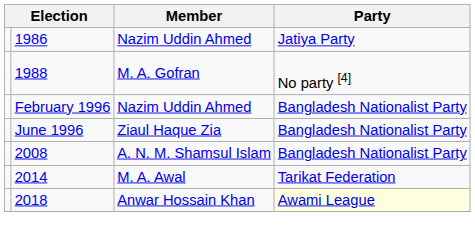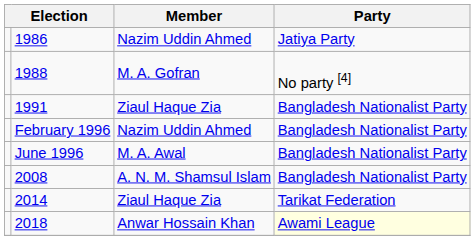+ row: (31, 106)
(169, 130) Ziaul Haque Zia -> (151, 153) M. A. Awal
(151, 176) M. A. Awal -> (169, 200) Ziaul Haque Zia
